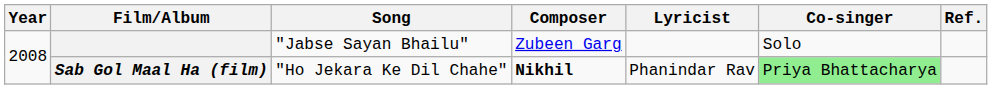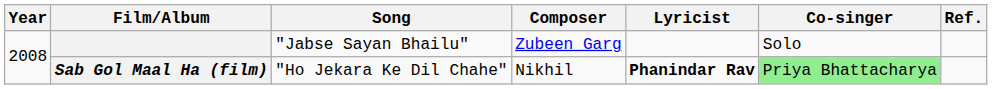(544, 70) bold -> (544, 70) normal
(692, 70) normal -> (692, 70) bold
